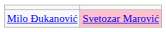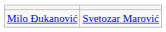(121, 18) pink background -> (121, 18) no background
